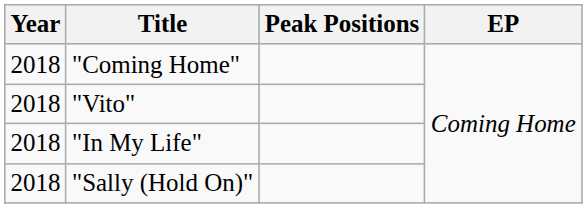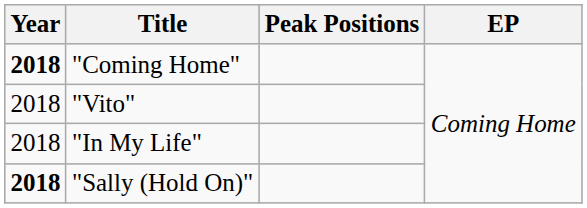(35, 63) normal -> (35, 63) bold
(35, 182) normal -> (35, 182) bold
